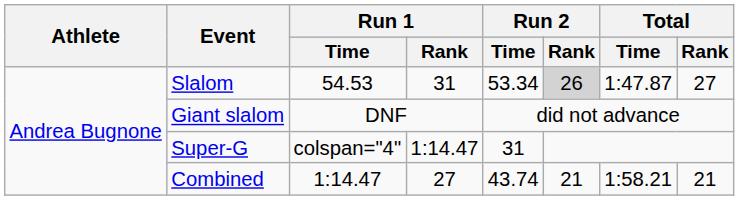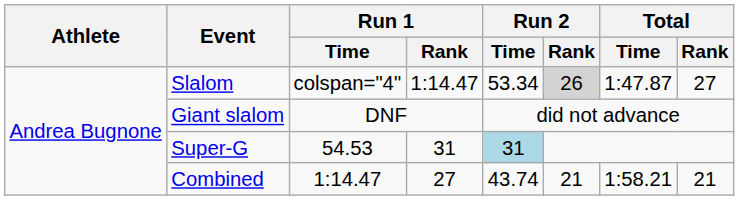(347, 83) 54.53 -> (347, 83) colspan="4"
(444, 83) 31 -> (444, 83) 1:14.47
(347, 148) colspan="4" -> (347, 148) 54.53
(444, 148) 1:14.47 -> (444, 148) 31
(513, 148) no background -> (513, 148) lightblue background
